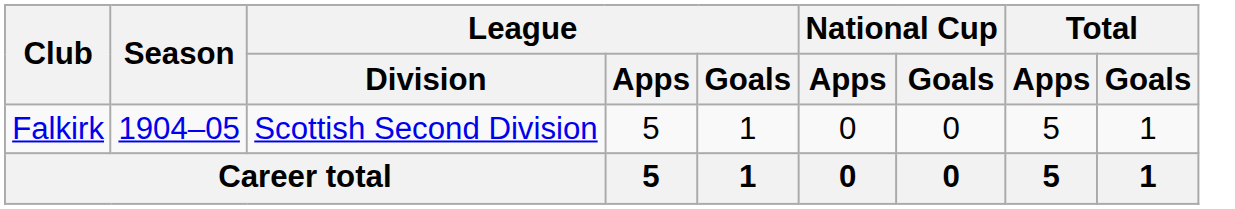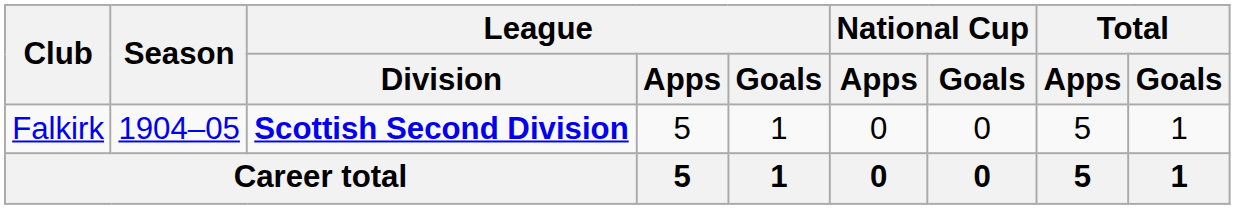(426, 128) normal -> (442, 128) bold
